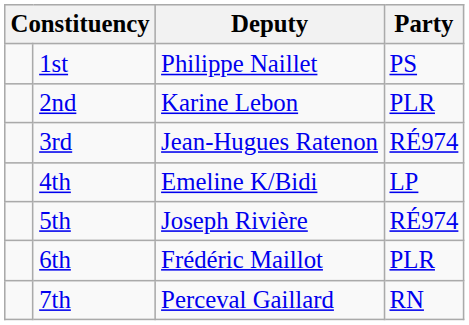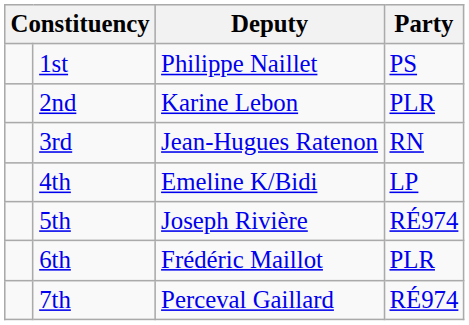(424, 142) RÉ974 -> (407, 142) RN
(407, 299) RN -> (424, 299) RÉ974
